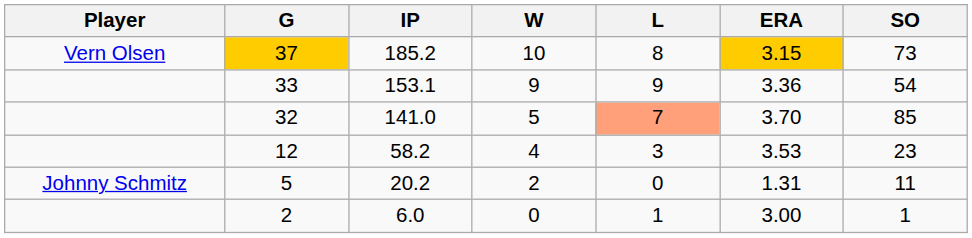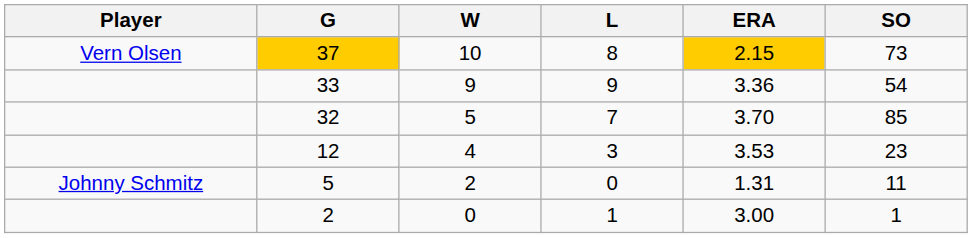- column: (410, 20)
(781, 53) 3.15 -> (754, 53) 2.15
(658, 118) lightsalmon background -> (612, 118) no background
